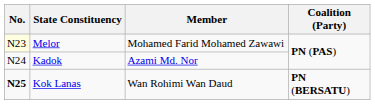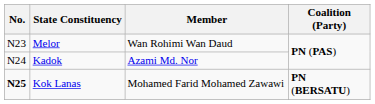(16, 43) lightyellow background -> (16, 43) no background
(206, 43) Mohamed Farid Mohamed Zawawi -> (180, 43) Wan Rohimi Wan Daud
(180, 84) Wan Rohimi Wan Daud -> (206, 84) Mohamed Farid Mohamed Zawawi
